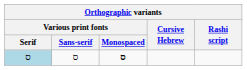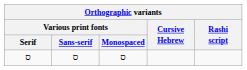(28, 57) lightblue background -> (28, 57) no background
(123, 57) bold -> (123, 57) normal
